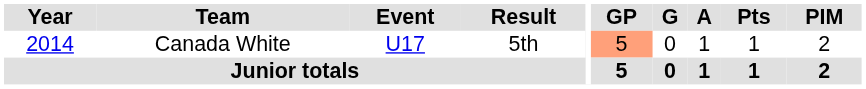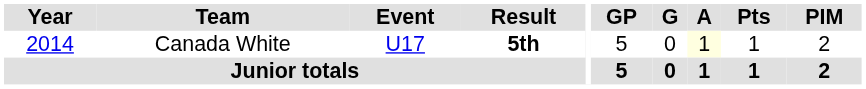(524, 44) normal -> (524, 44) bold
(622, 44) lightsalmon background -> (622, 44) no background
(704, 44) no background -> (704, 44) lightyellow background
